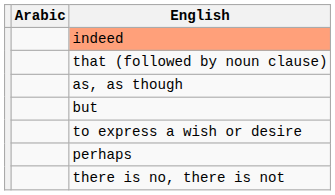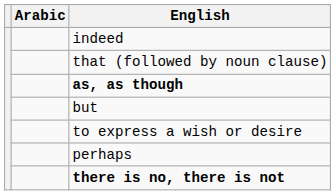(98, 39) lightsalmon background -> (98, 39) no background
(128, 85) normal -> (128, 85) bold
(179, 178) normal -> (179, 178) bold
